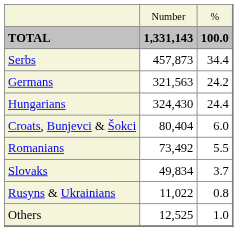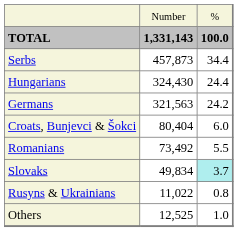rows swapped: (37, 104) <-> (31, 81)
(221, 170) no background -> (221, 170) paleturquoise background
